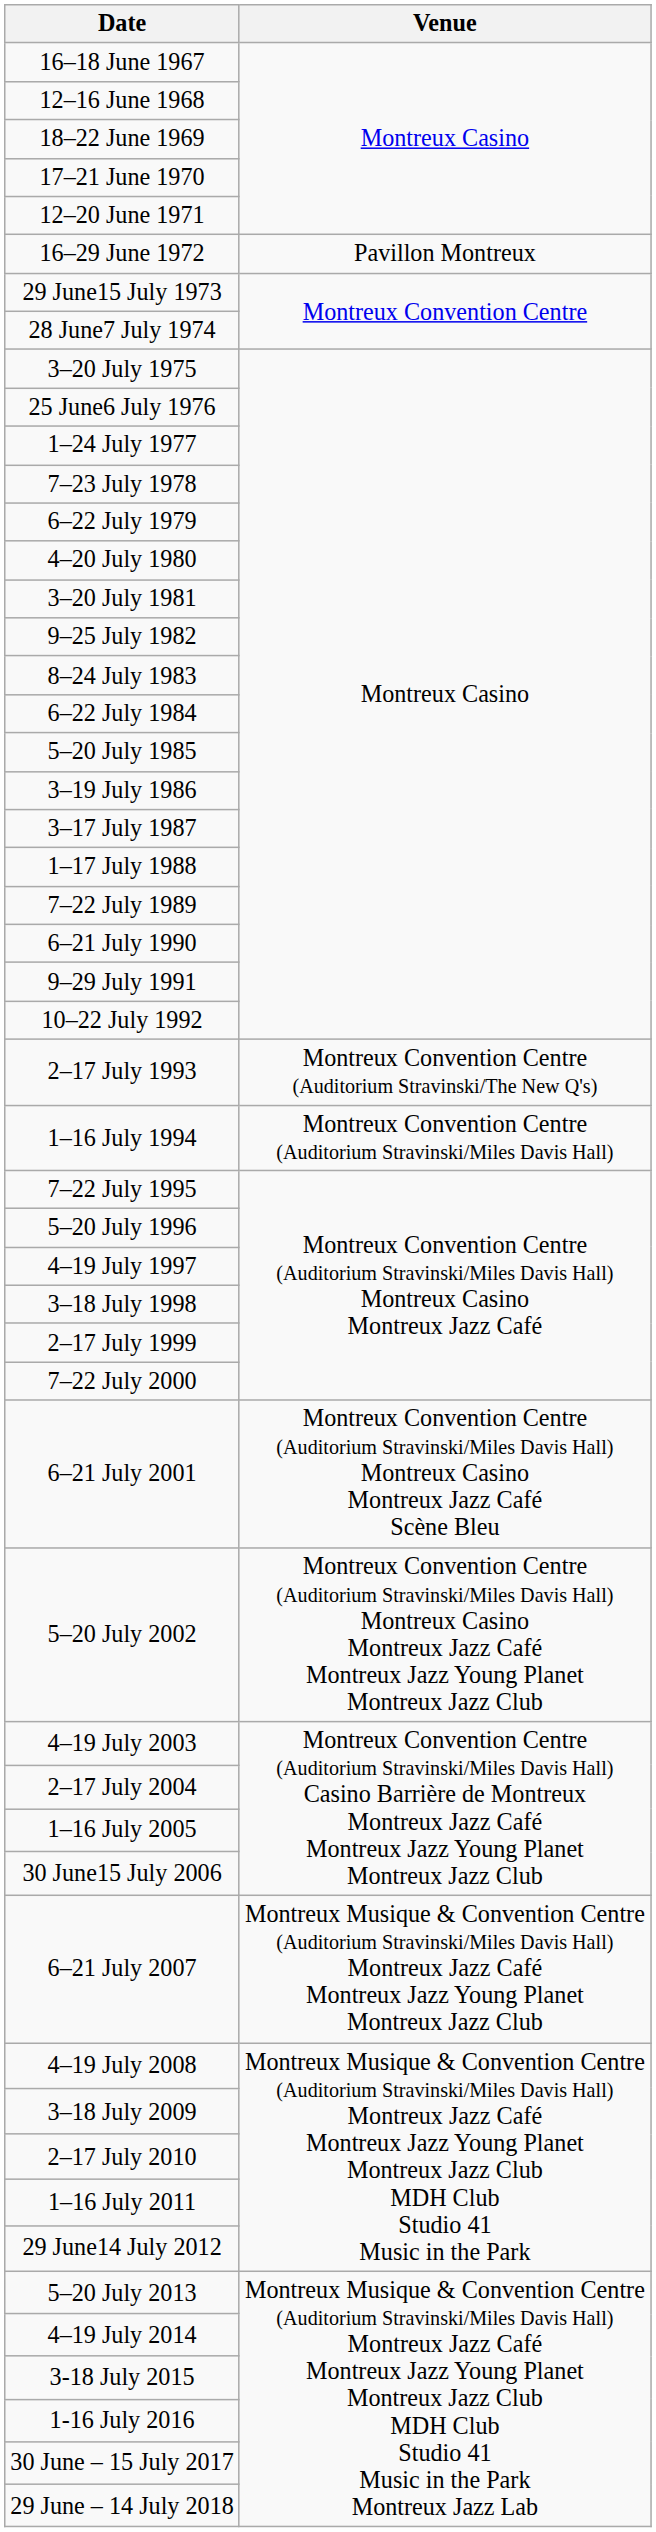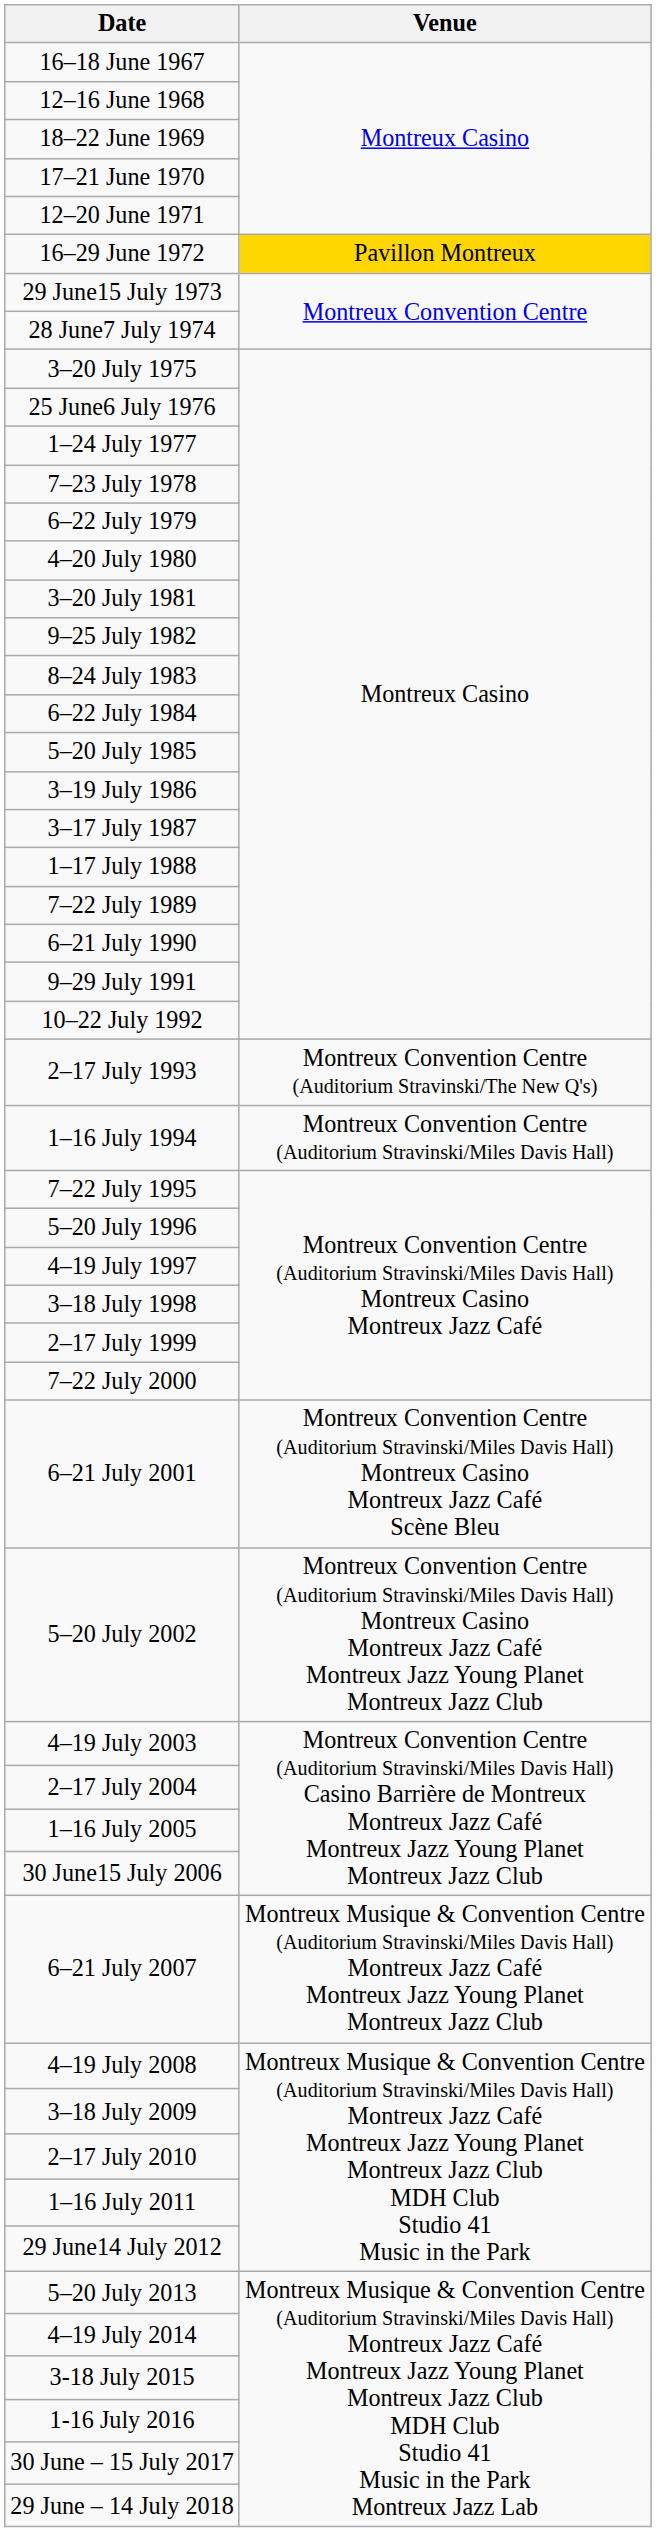(445, 253) no background -> (445, 253) gold background
